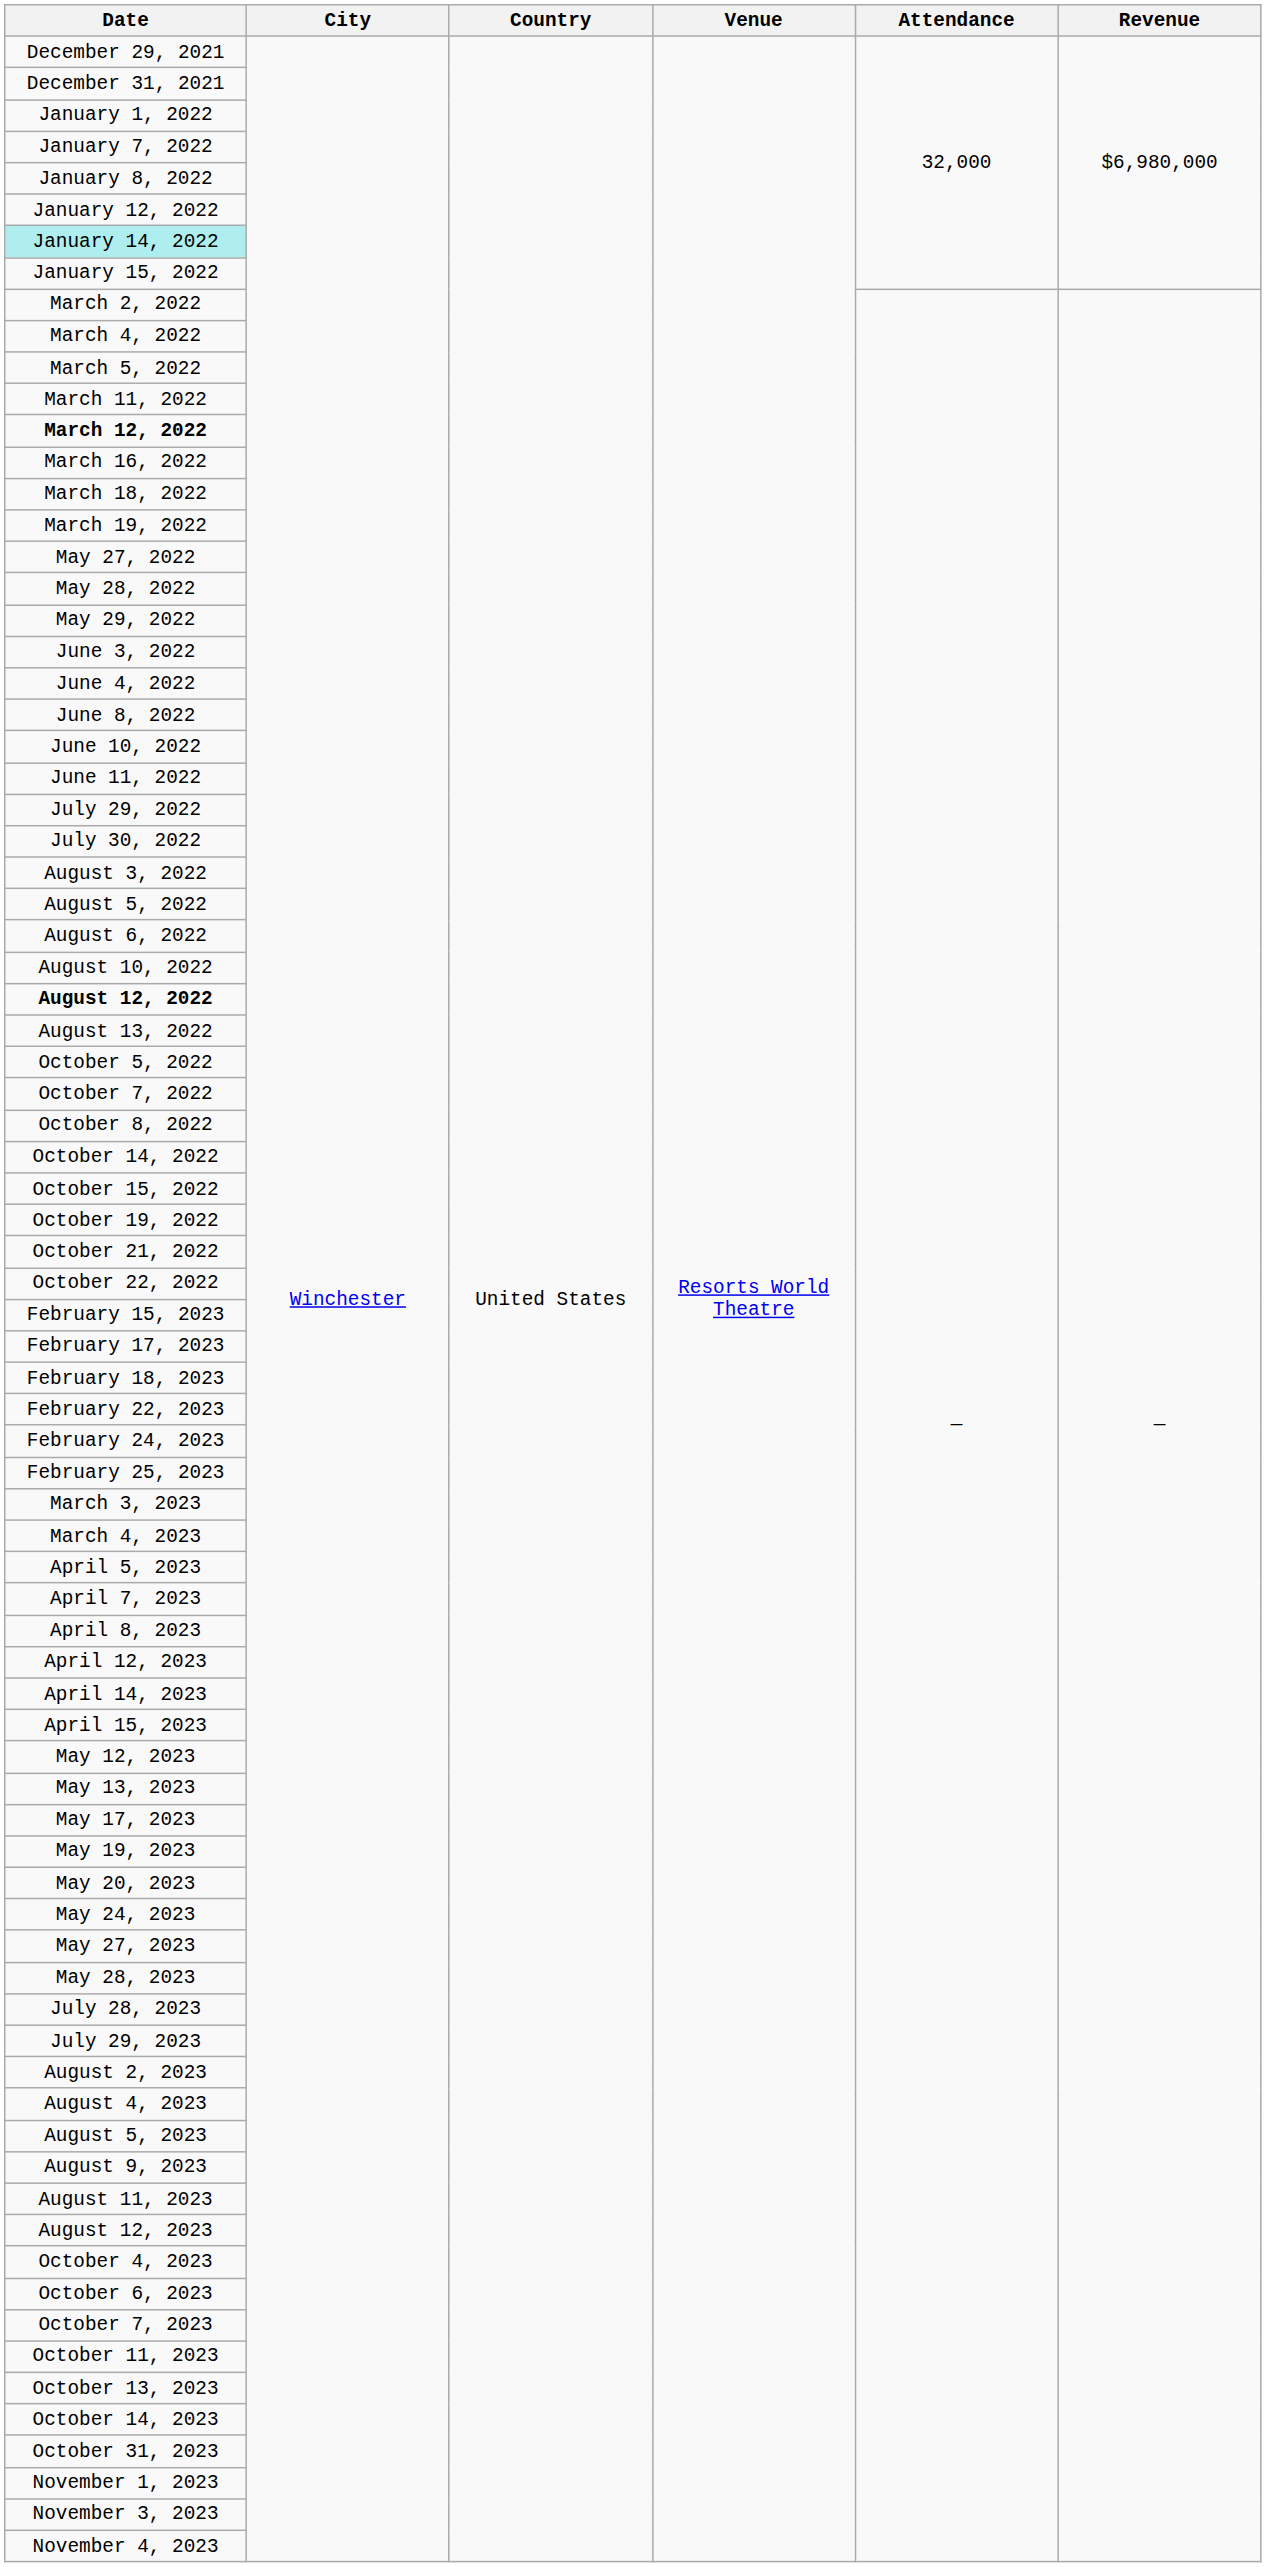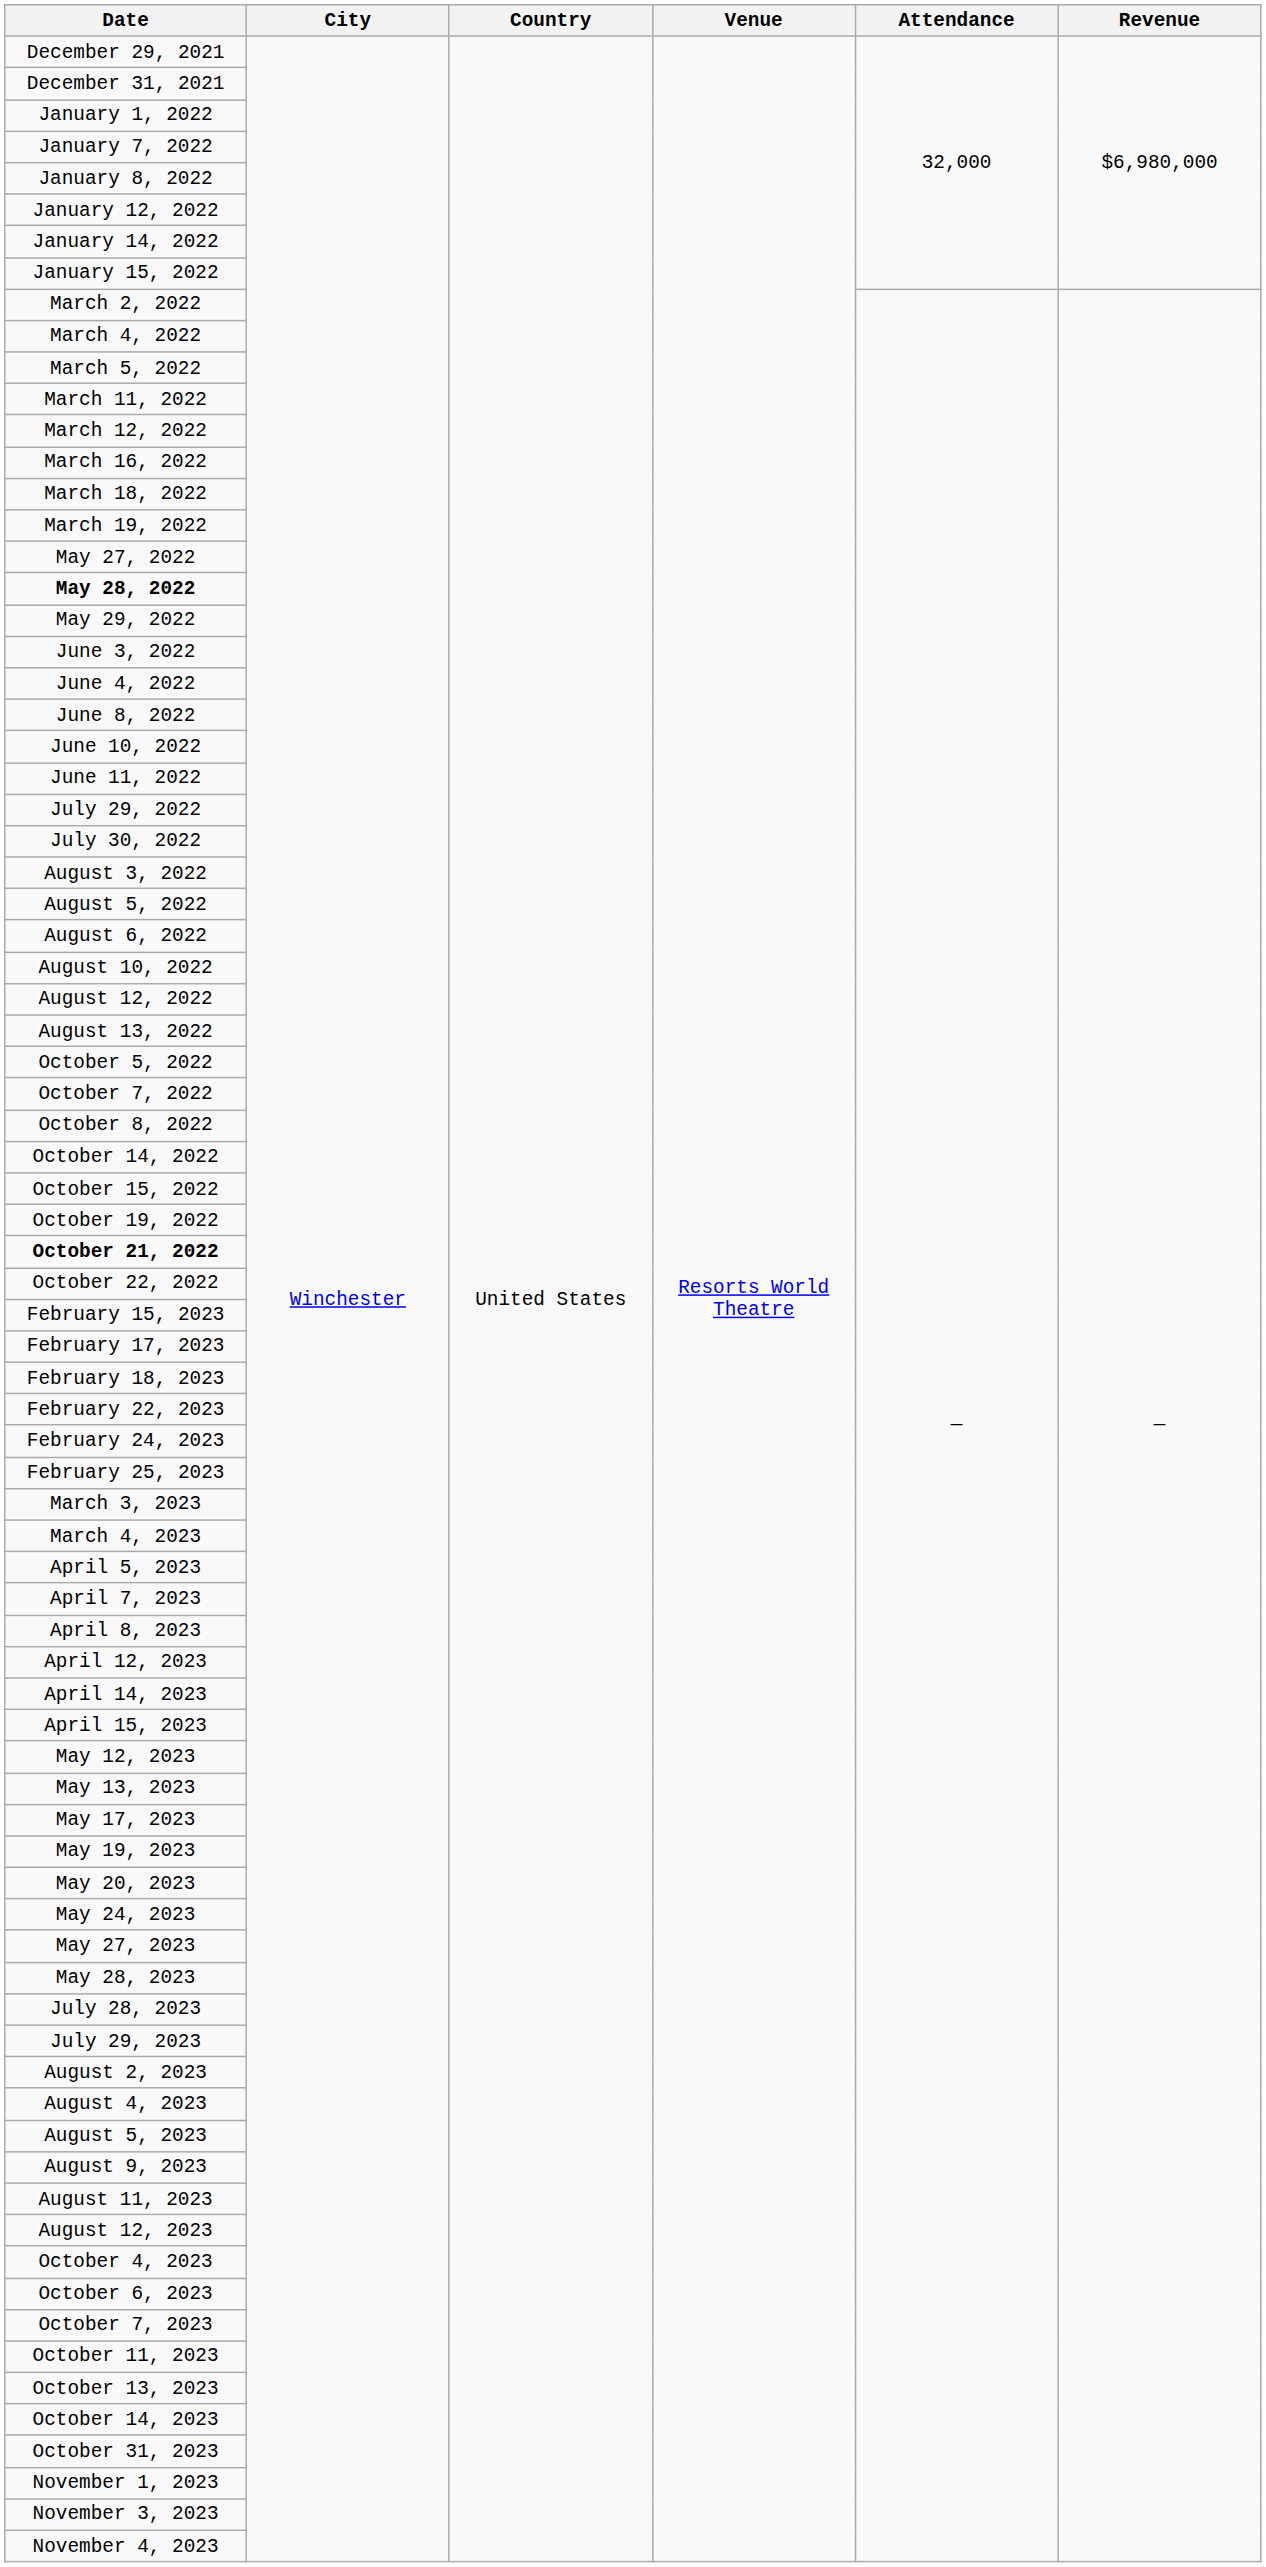(126, 242) paleturquoise background -> (126, 242) no background
(126, 431) bold -> (126, 431) normal
(126, 589) normal -> (126, 589) bold
(126, 999) bold -> (126, 999) normal
(126, 1252) normal -> (126, 1252) bold
